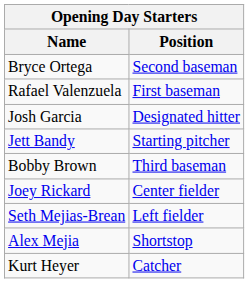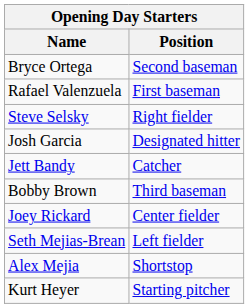+ row: (48, 116)
(181, 141) Starting pitcher -> (157, 166) Catcher
(157, 265) Catcher -> (181, 290) Starting pitcher
